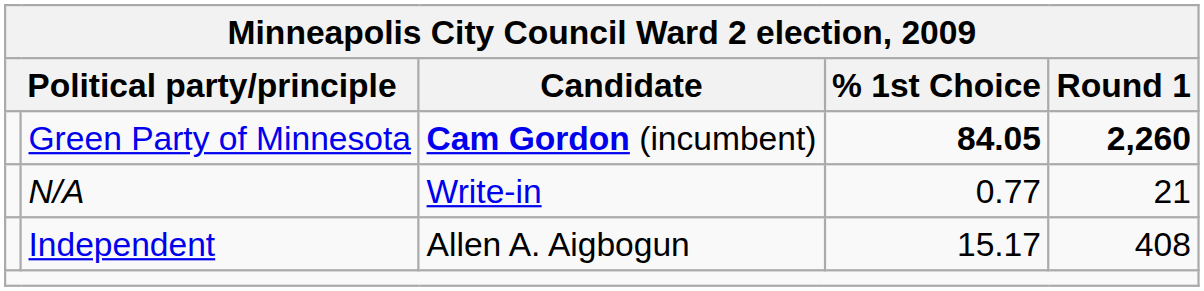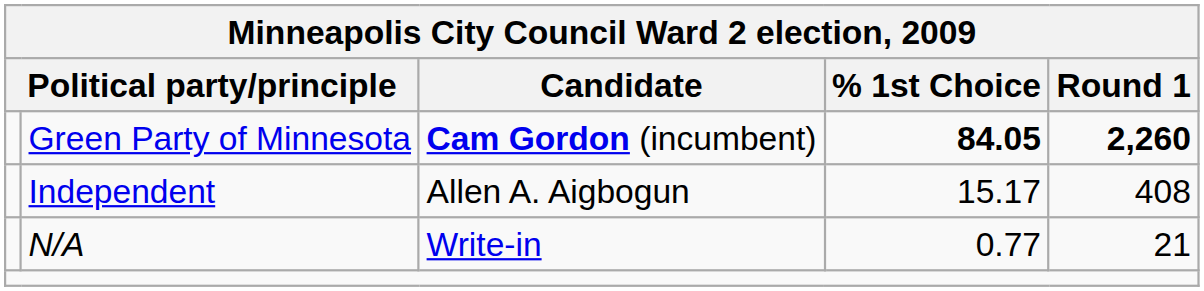rows swapped: (122, 245) <-> (57, 191)
